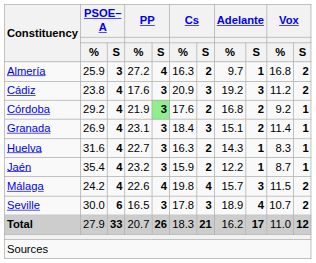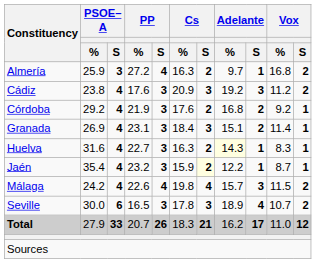(164, 109) lightgreen background -> (164, 109) no background
(232, 148) no background -> (232, 148) lightyellow background
(208, 167) no background -> (208, 167) lightyellow background
